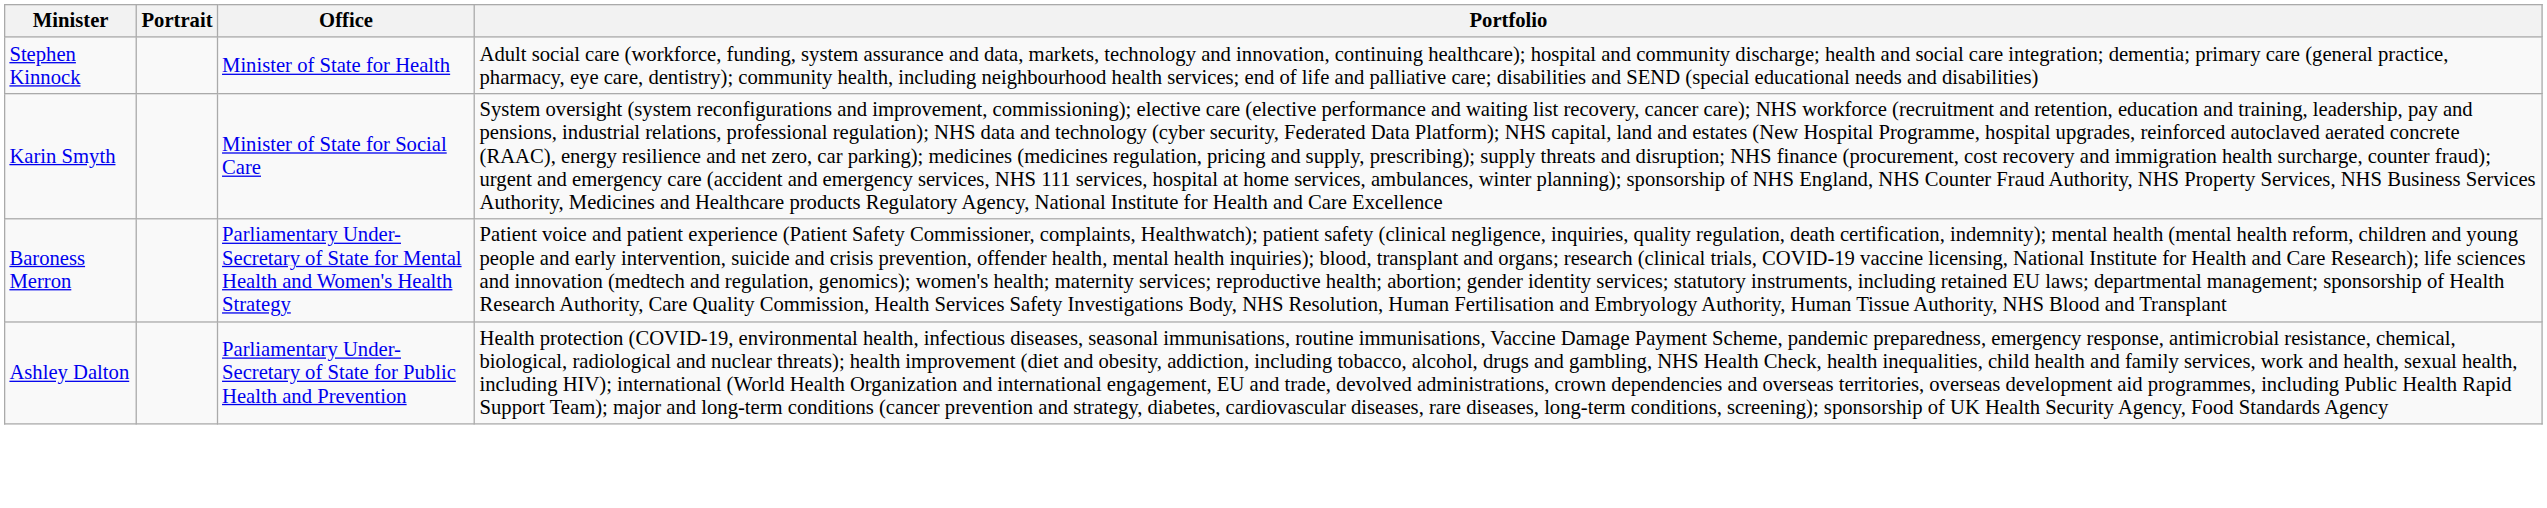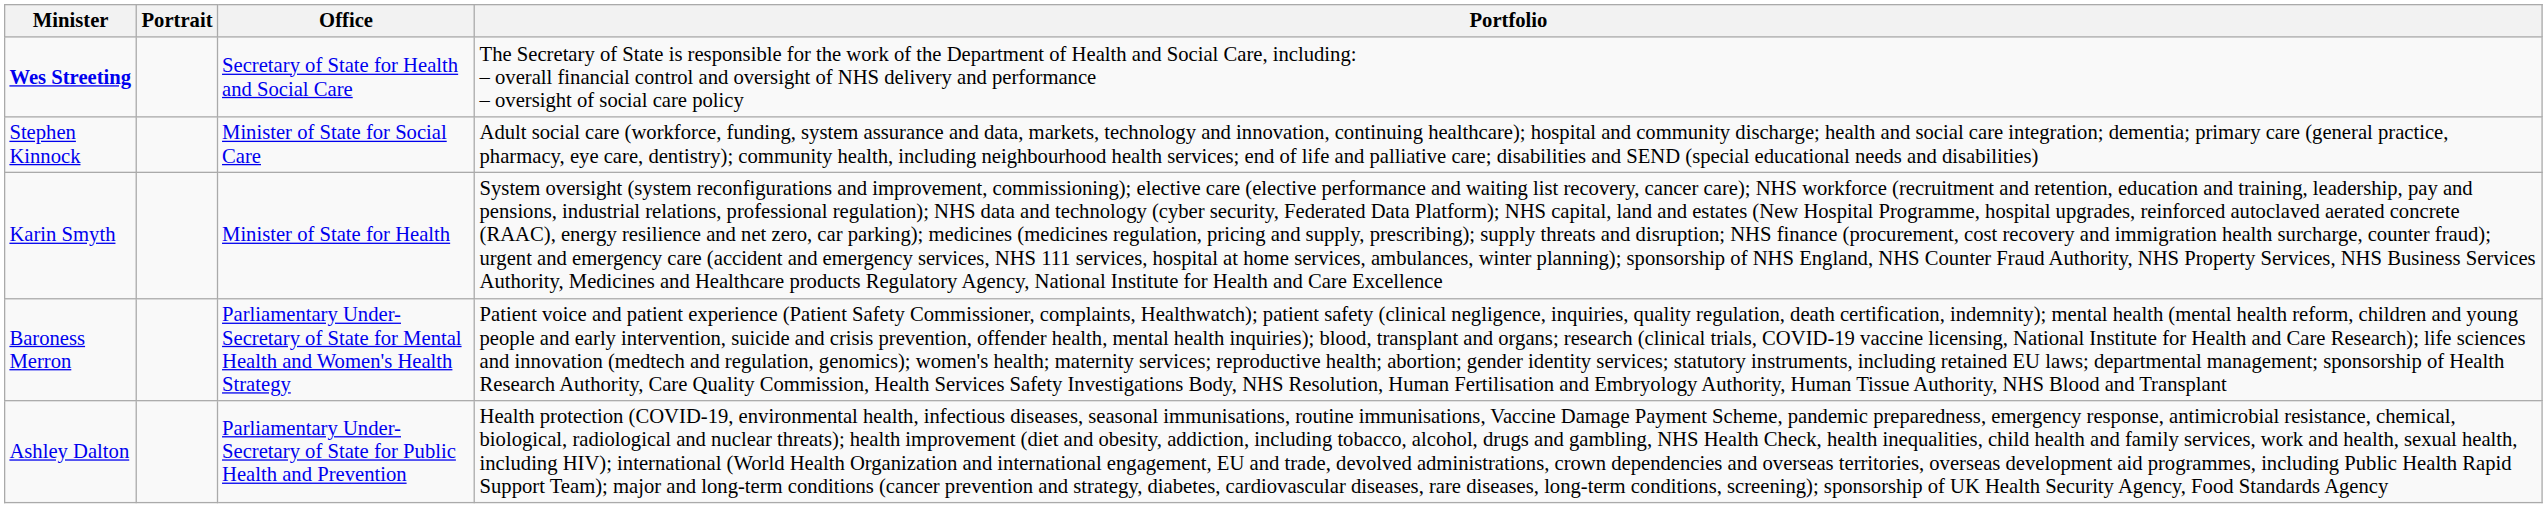+ row: (70, 76)
(336, 65) Minister of State for Health -> (334, 144) Minister of State for Social Care
(334, 155) Minister of State for Social Care -> (336, 235) Minister of State for Health
